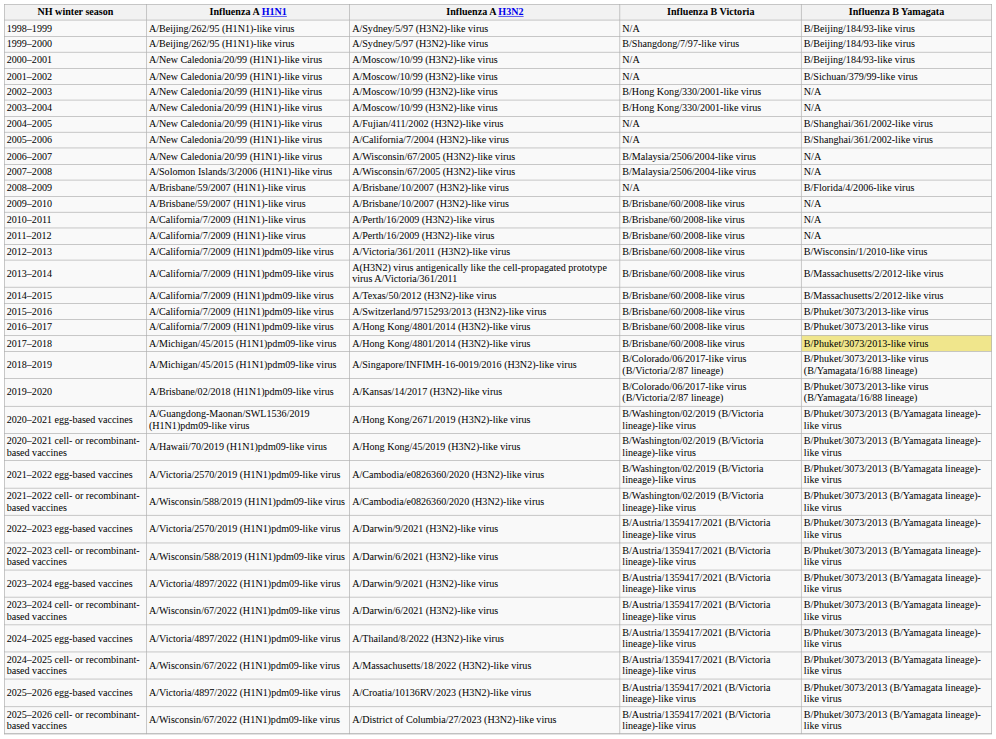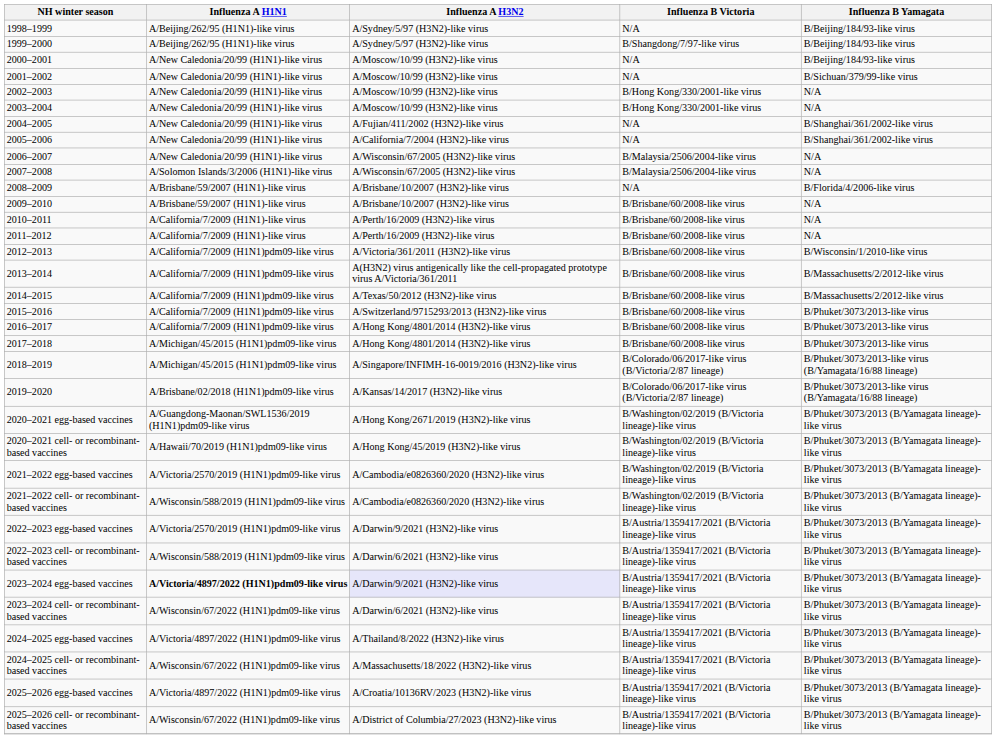(866, 343) khaki background -> (866, 343) no background
(245, 583) normal -> (248, 583) bold
(425, 583) no background -> (425, 583) lavender background
